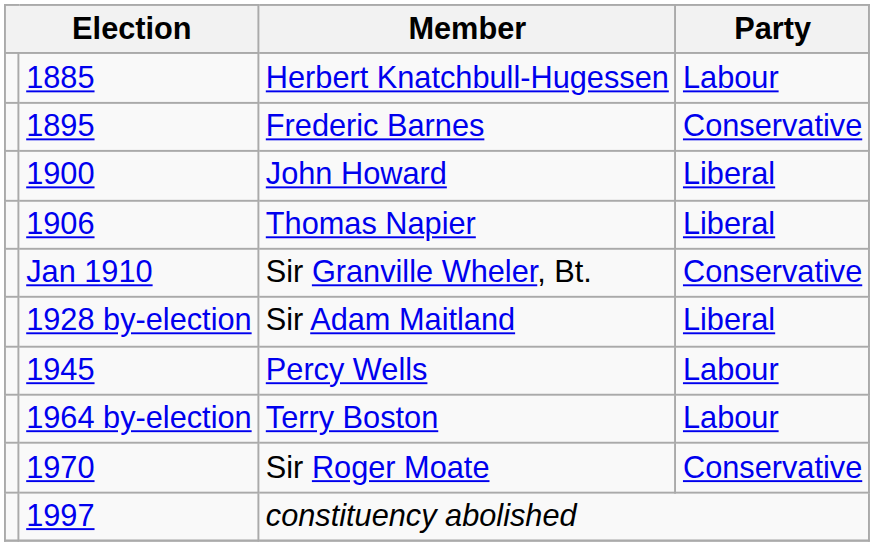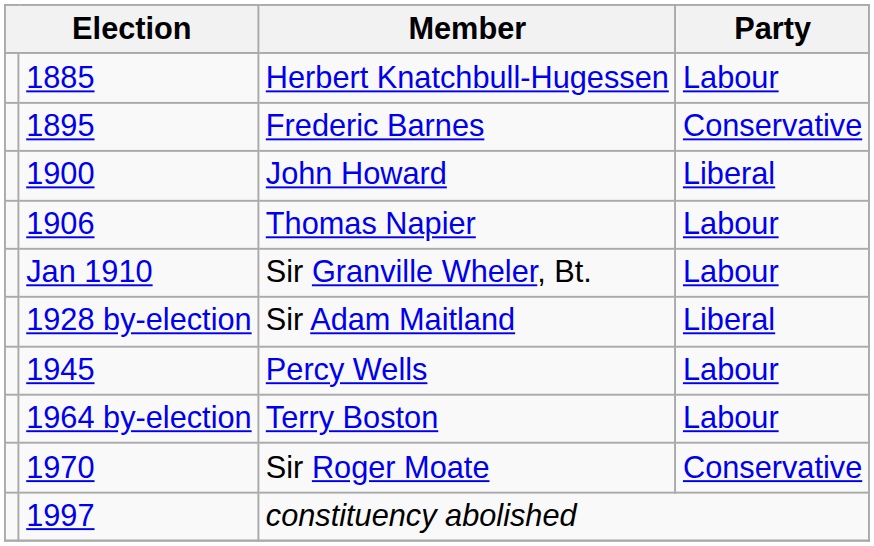(729, 223) Liberal -> (731, 223) Labour
(773, 272) Conservative -> (731, 272) Labour
